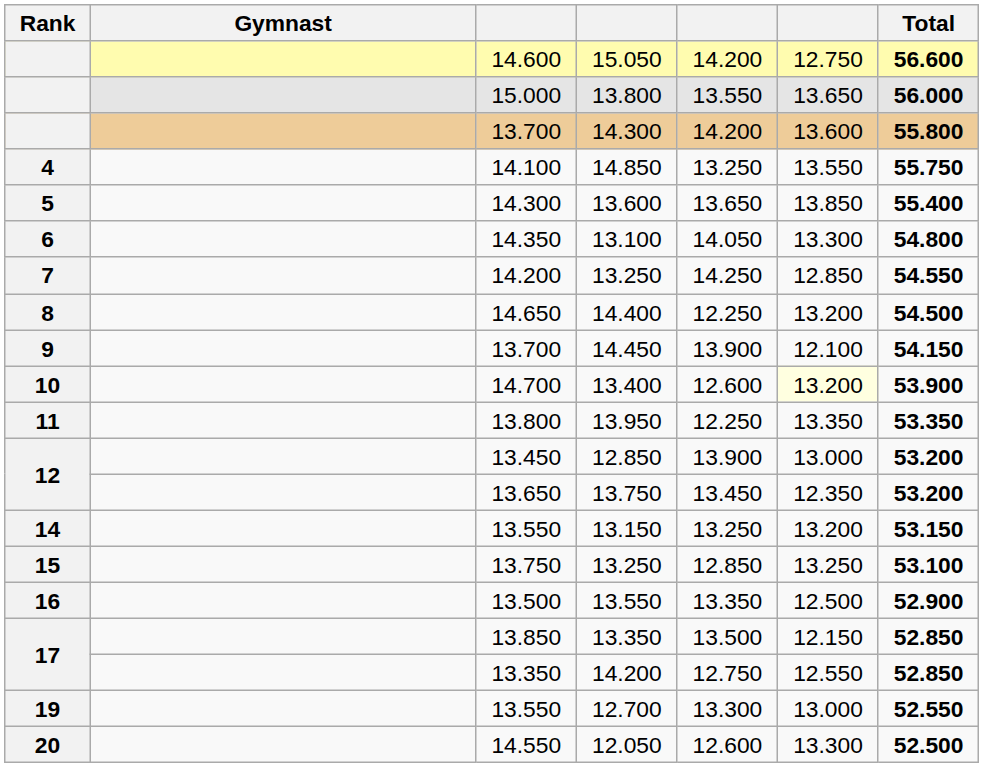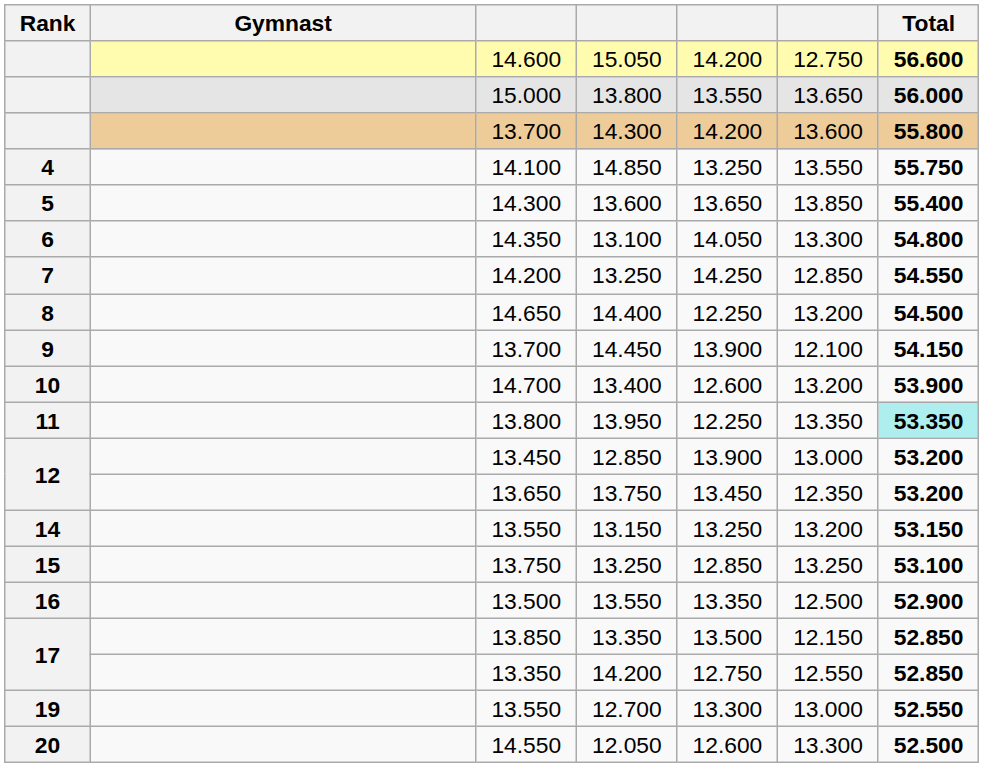(828, 384) lightyellow background -> (828, 384) no background
(929, 420) no background -> (929, 420) paleturquoise background
